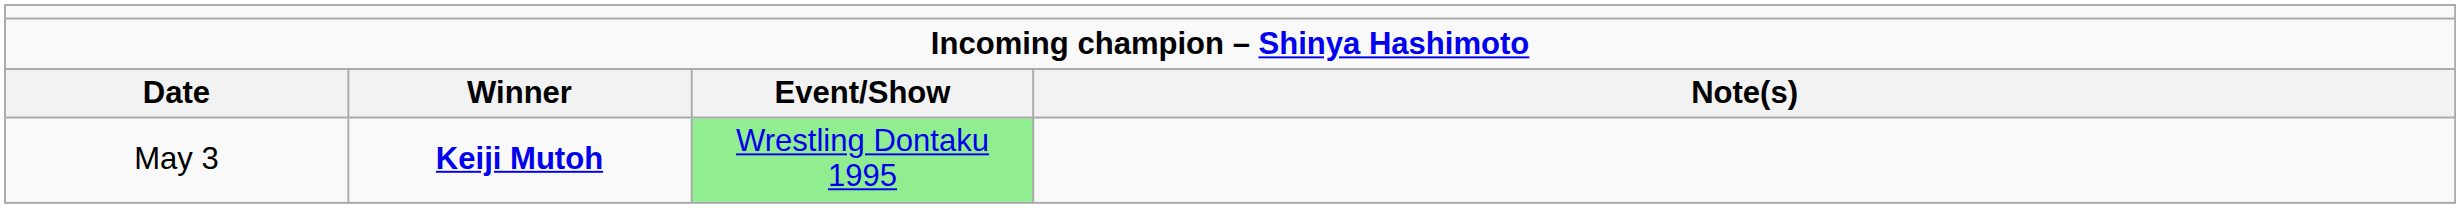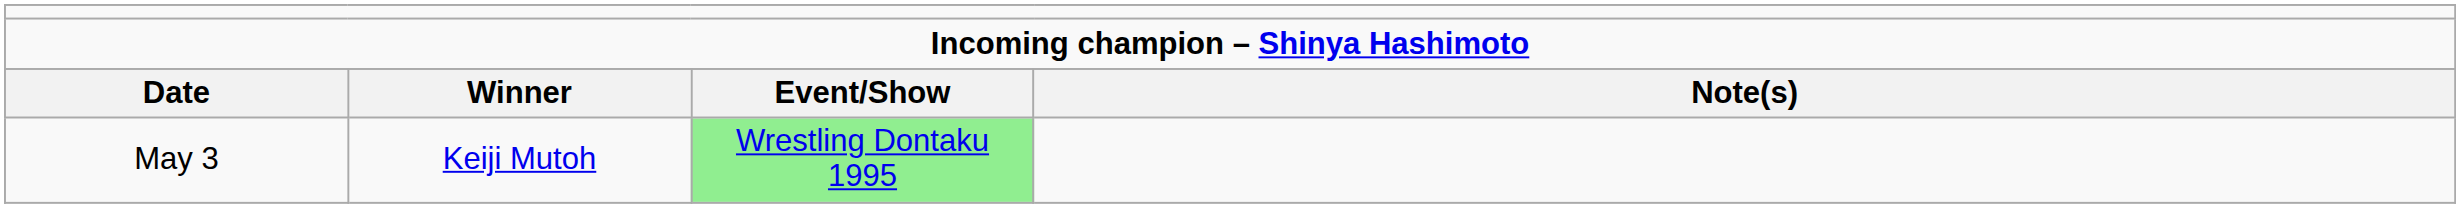(519, 159) bold -> (519, 159) normal
